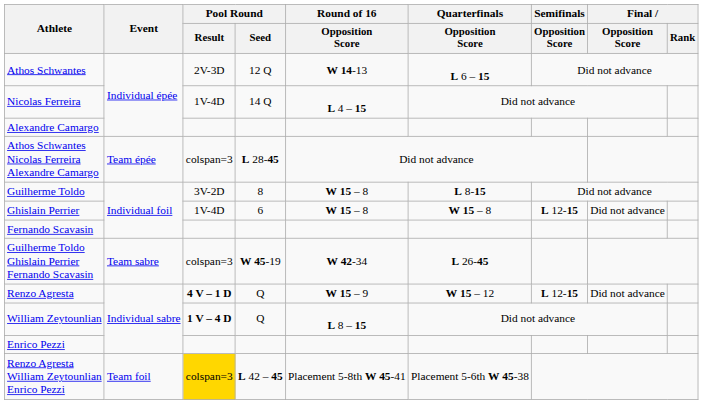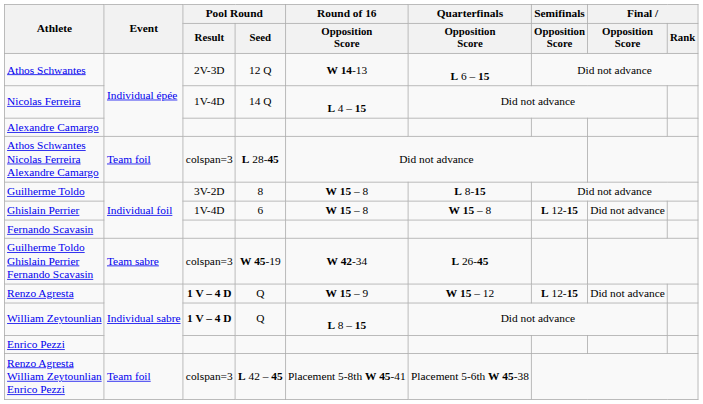(131, 160) Team épée -> (129, 160) Team foil
(209, 294) 4 V – 1 D -> (209, 294) 1 V – 4 D
(209, 377) gold background -> (209, 377) no background
